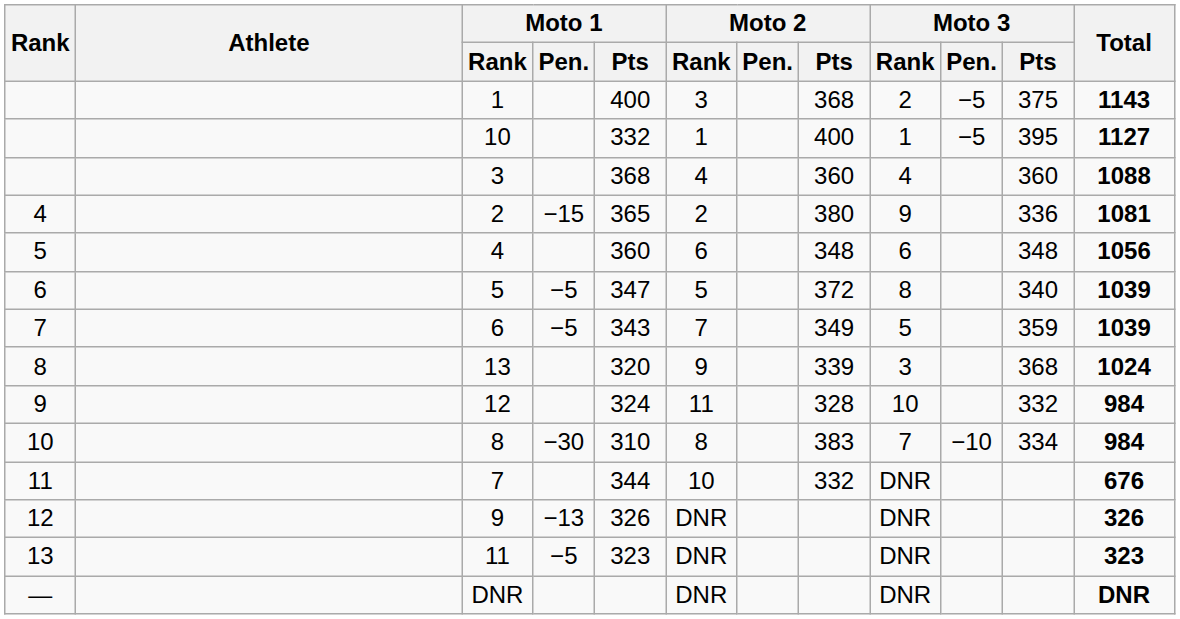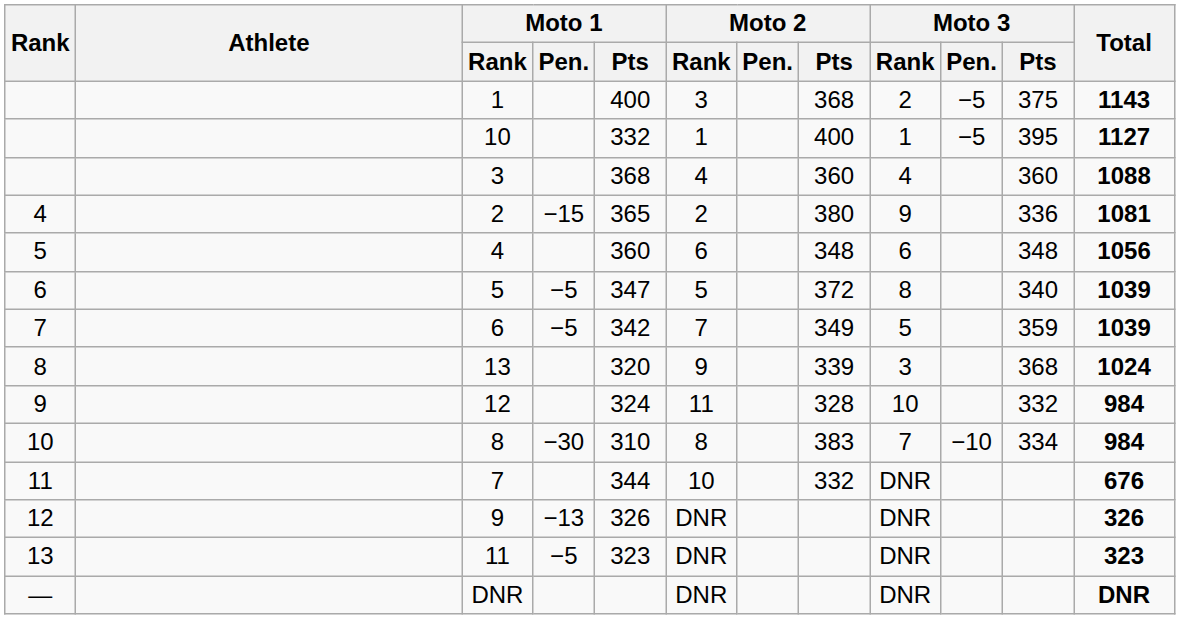(630, 328) 343 -> (630, 328) 342
